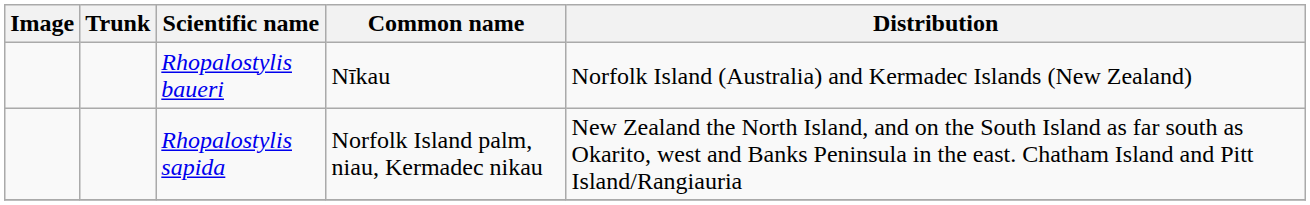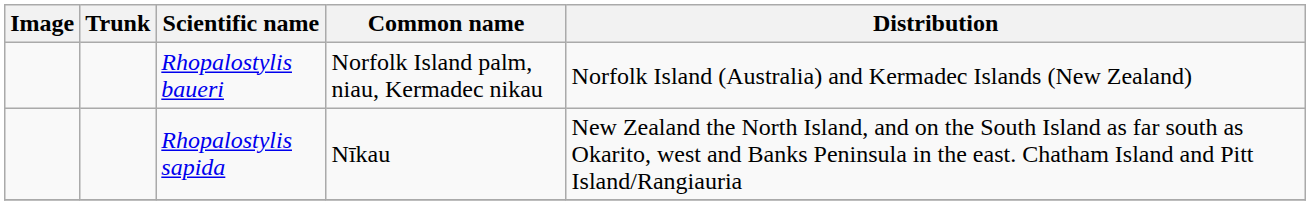(361, 75) Nīkau -> (437, 75) Norfolk Island palm, niau, Kermadec nikau
(437, 153) Norfolk Island palm, niau, Kermadec nikau -> (361, 153) Nīkau
